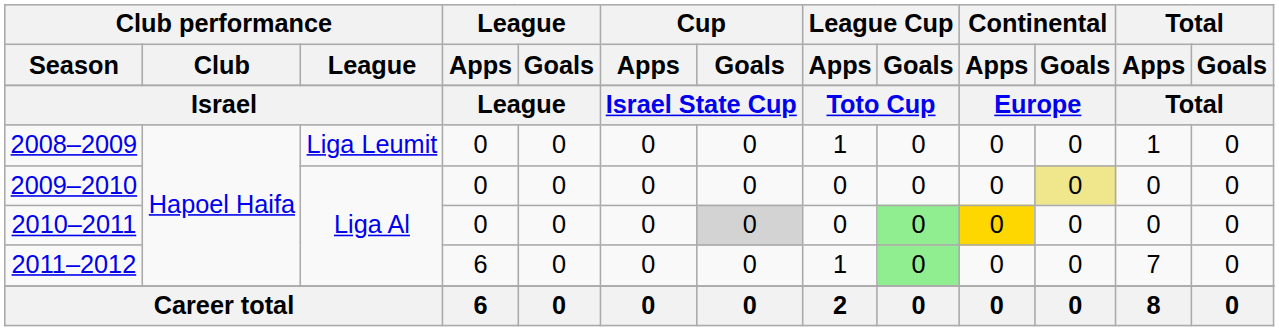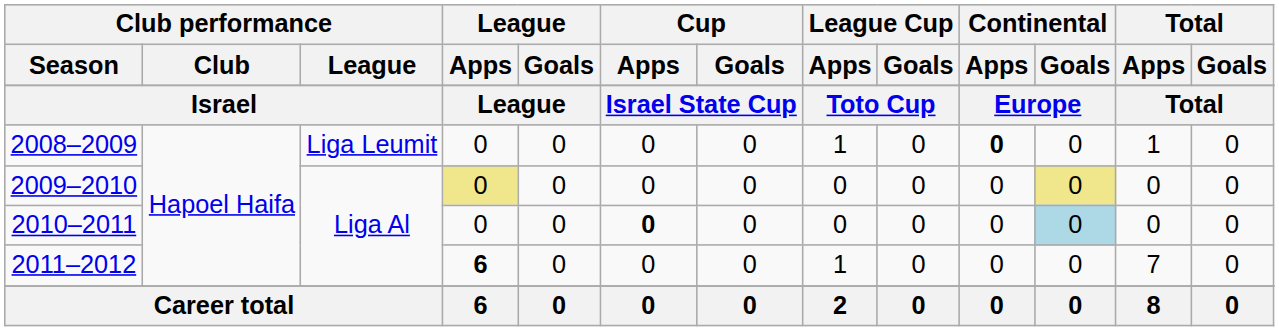(997, 144) normal -> (997, 144) bold
(481, 184) no background -> (481, 184) khaki background
(648, 225) normal -> (648, 225) bold
(750, 225) lightgrey background -> (750, 225) no background
(918, 225) lightgreen background -> (918, 225) no background
(997, 225) gold background -> (997, 225) no background
(1075, 225) no background -> (1075, 225) lightblue background
(481, 265) normal -> (481, 265) bold
(918, 265) lightgreen background -> (918, 265) no background
